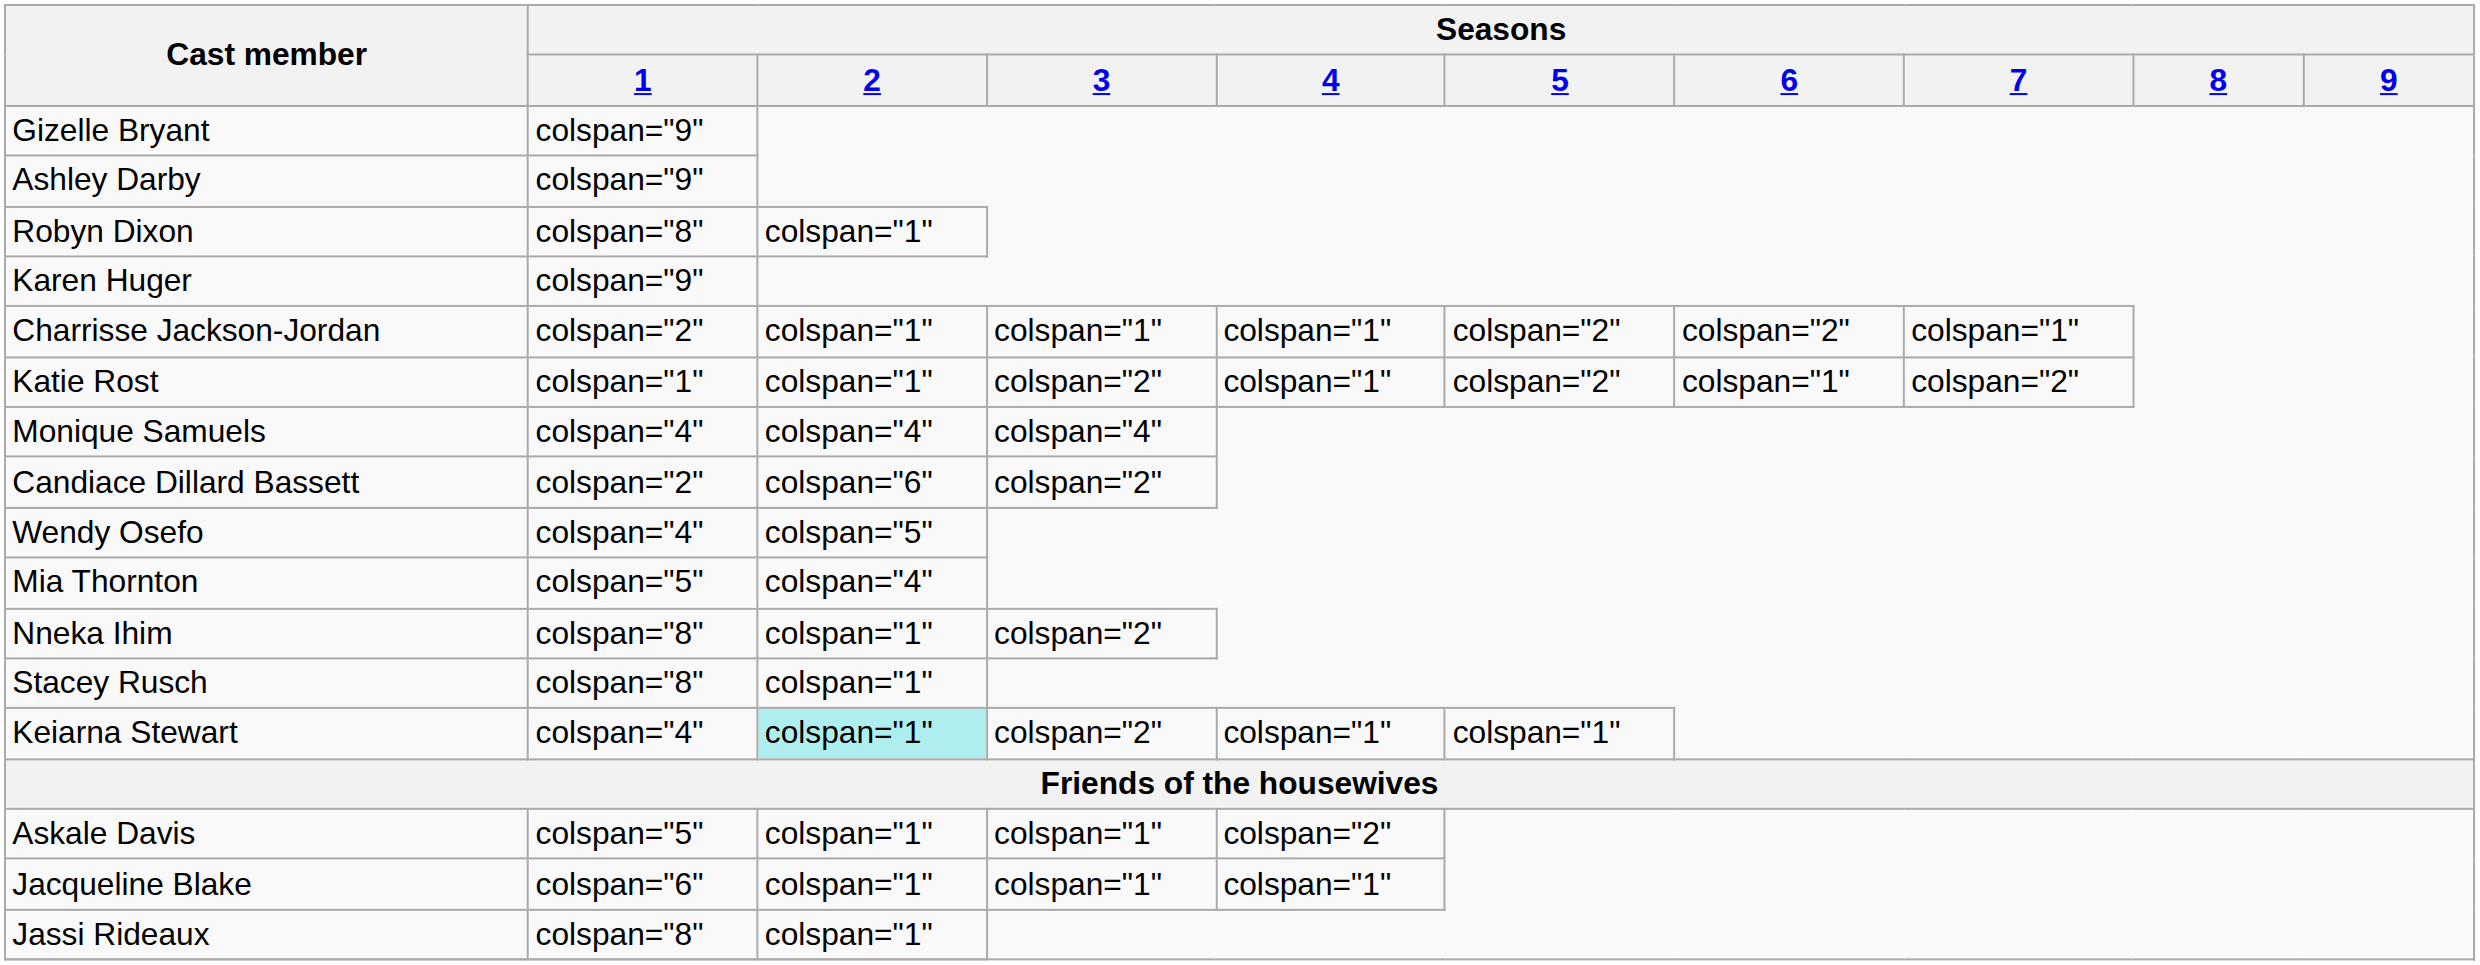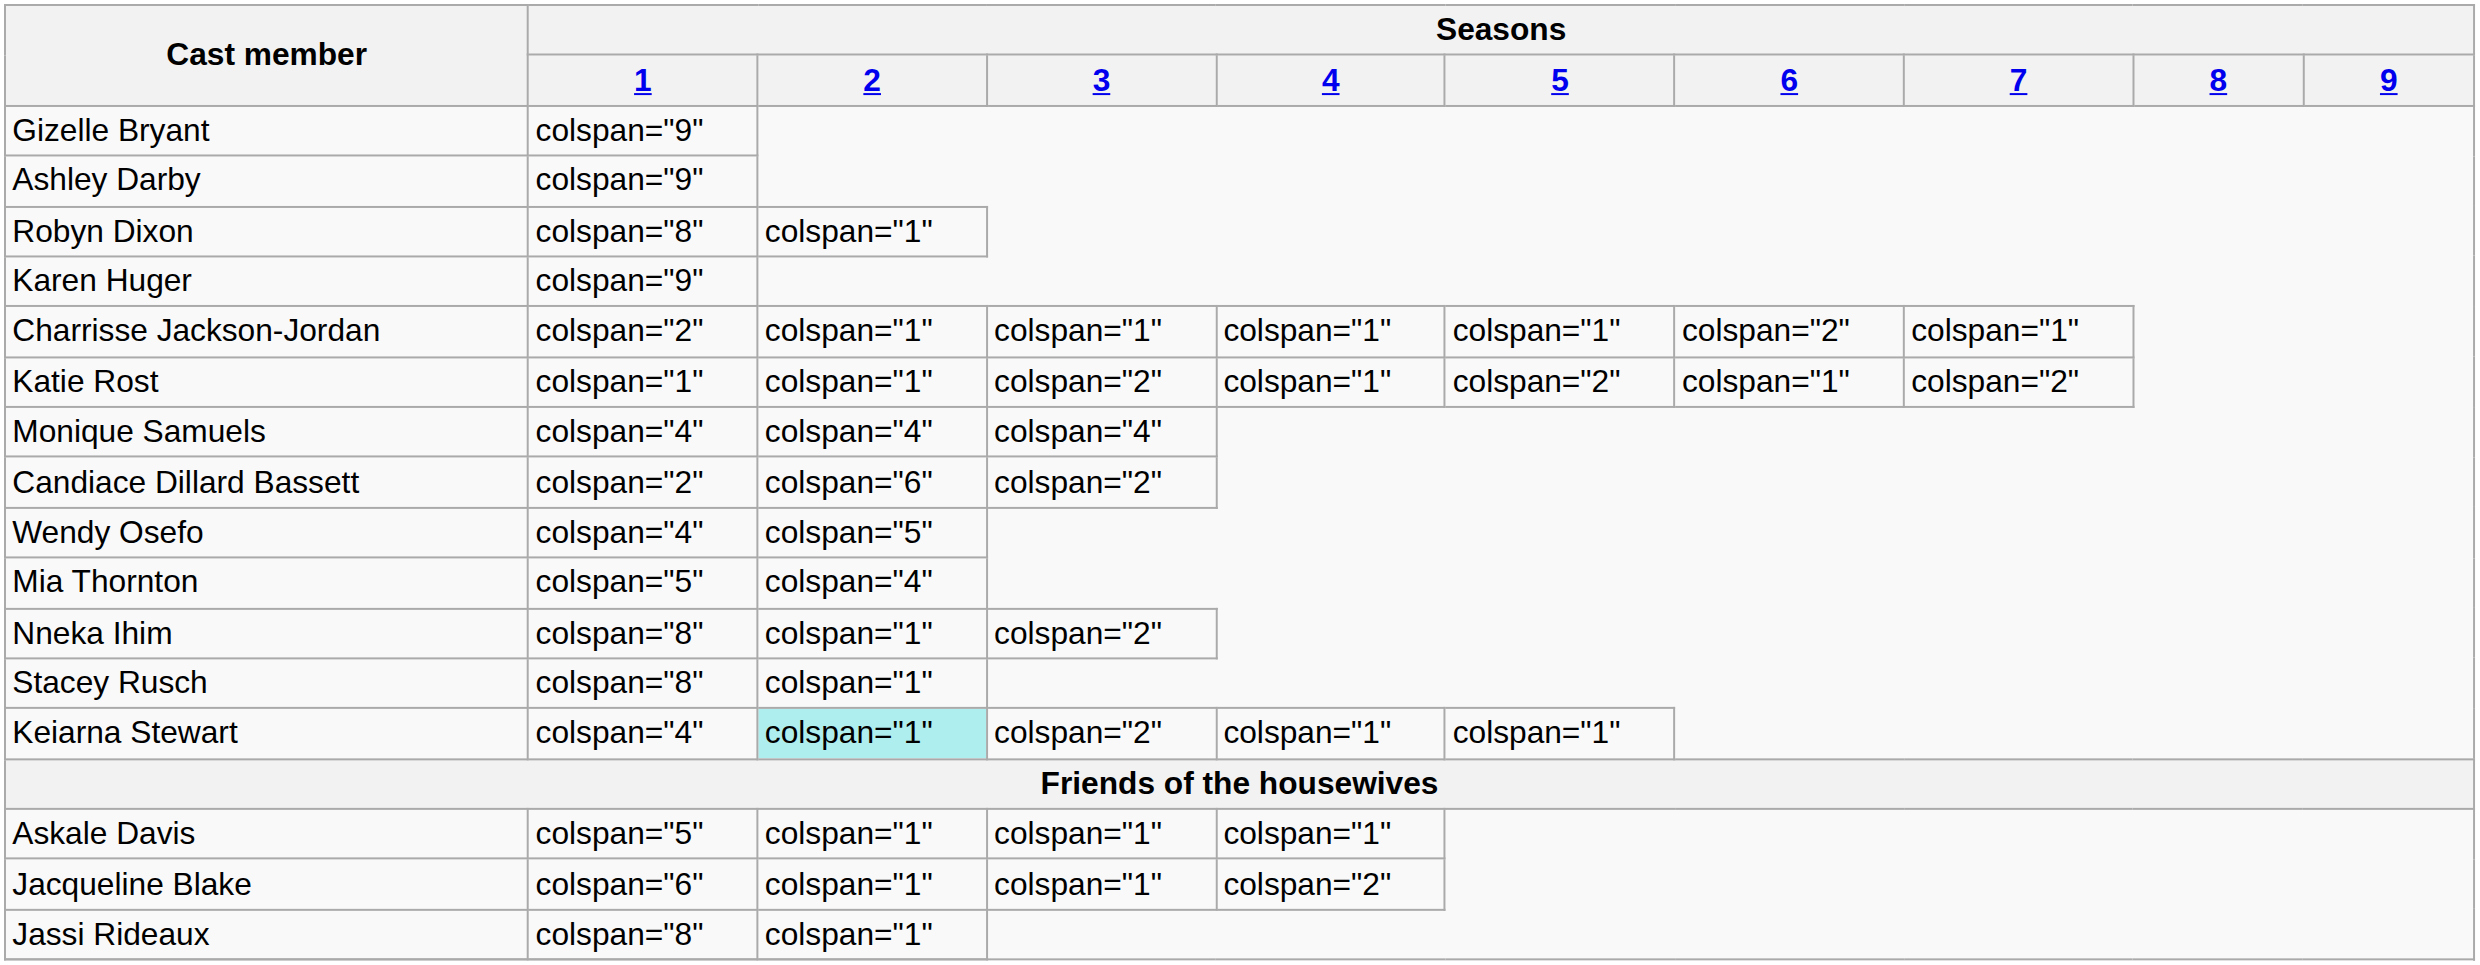(1537, 331) colspan="2" -> (1537, 331) colspan="1"
(1307, 833) colspan="2" -> (1307, 833) colspan="1"
(1307, 883) colspan="1" -> (1307, 883) colspan="2"
